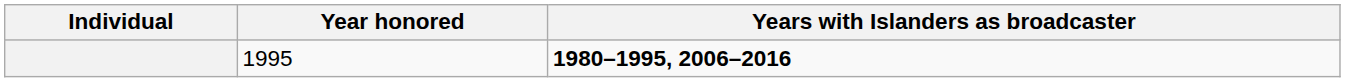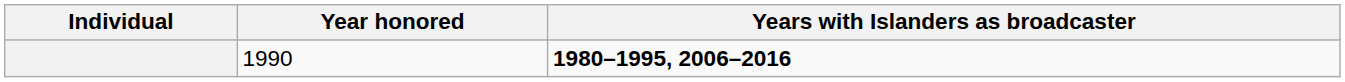(267, 58) 1995 -> (267, 58) 1990
